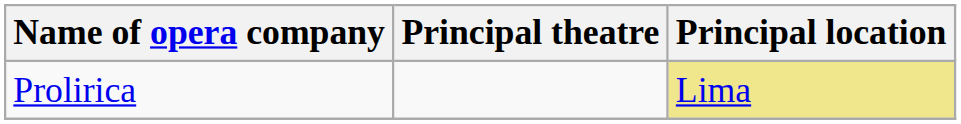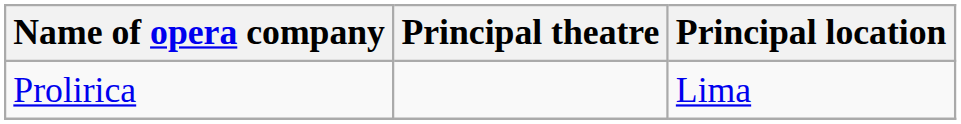(714, 89) khaki background -> (714, 89) no background
